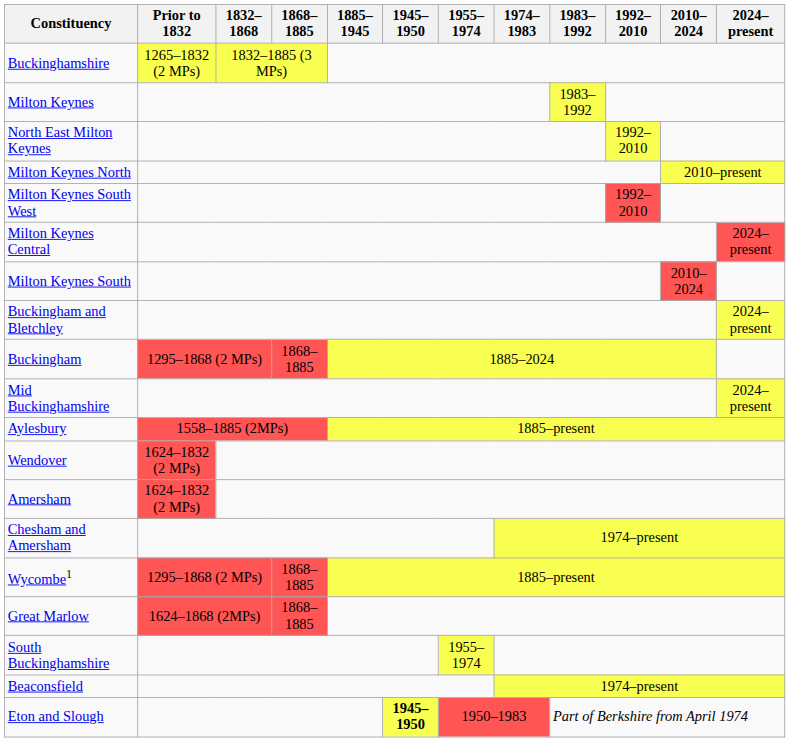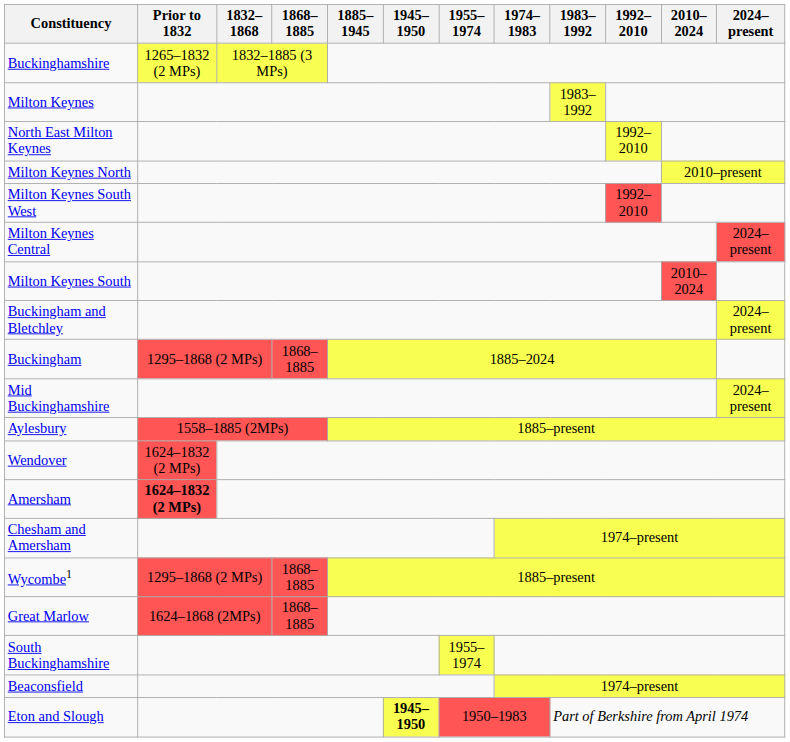(177, 499) normal -> (177, 499) bold
